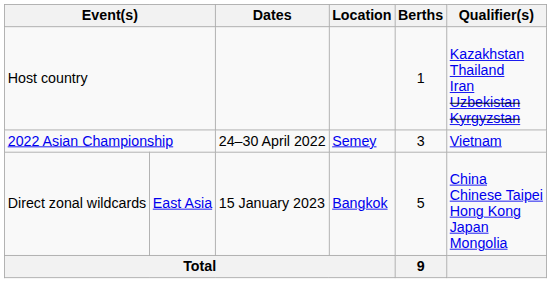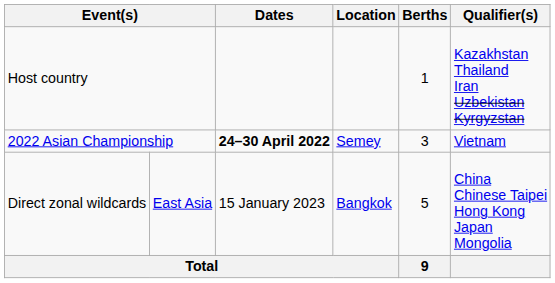(272, 141) normal -> (274, 141) bold
